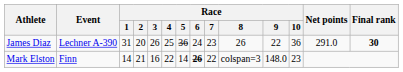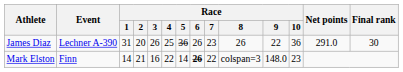(197, 43) 24 -> (197, 43) 26
(374, 43) bold -> (374, 43) normal
